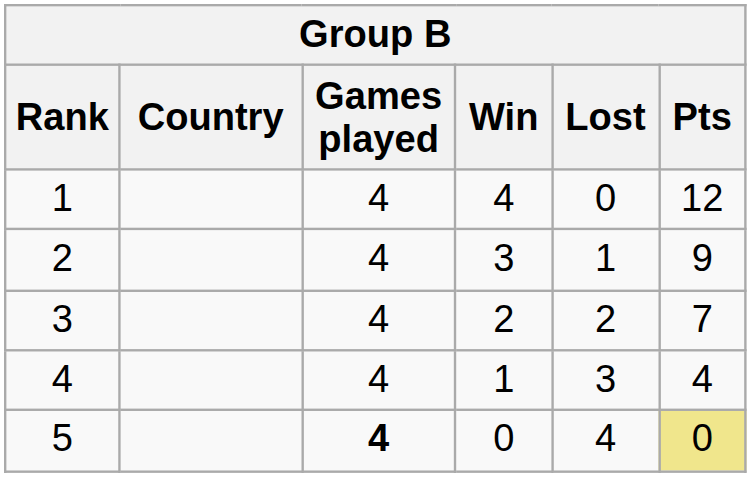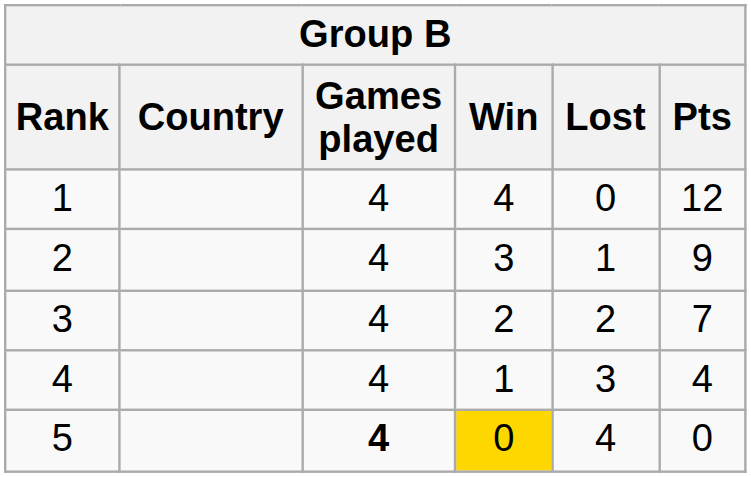(504, 439) no background -> (504, 439) gold background
(702, 439) khaki background -> (702, 439) no background
